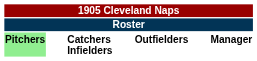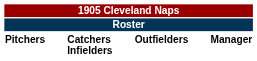(25, 39) lightgreen background -> (25, 39) no background
